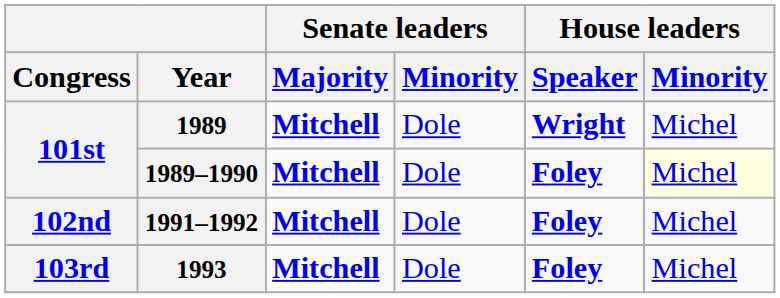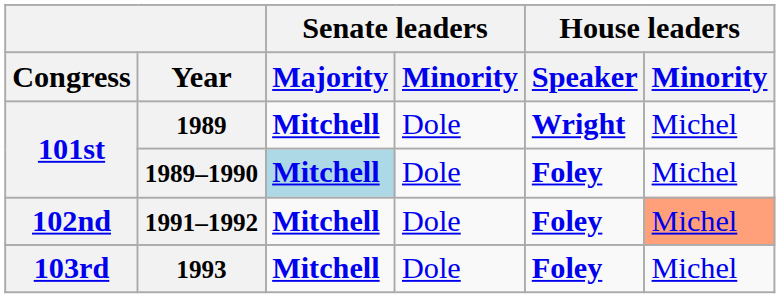(326, 172) no background -> (326, 172) lightblue background
(694, 172) lightyellow background -> (694, 172) no background
(694, 220) no background -> (694, 220) lightsalmon background
